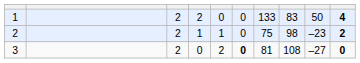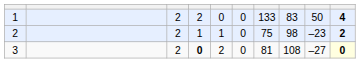(200, 50) normal -> (200, 50) bold
(243, 50) bold -> (243, 50) normal
(342, 50) no background -> (342, 50) lightyellow background
